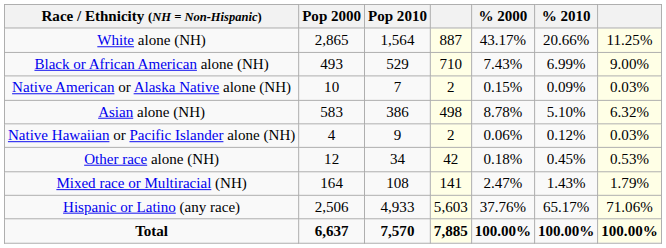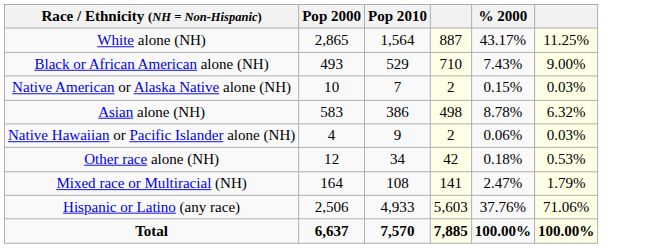- column: (566, 16)
